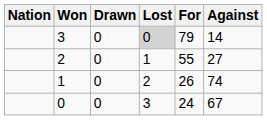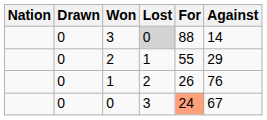columns swapped: (72, 15) <-> (115, 15)
(186, 37) 79 -> (186, 37) 88
(215, 59) 27 -> (215, 59) 29
(215, 81) 74 -> (215, 81) 76
(186, 103) no background -> (186, 103) lightsalmon background
